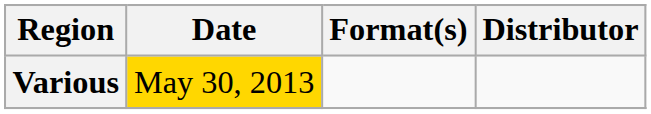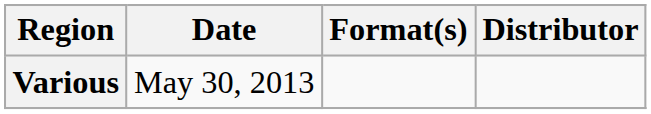(224, 81) gold background -> (224, 81) no background
